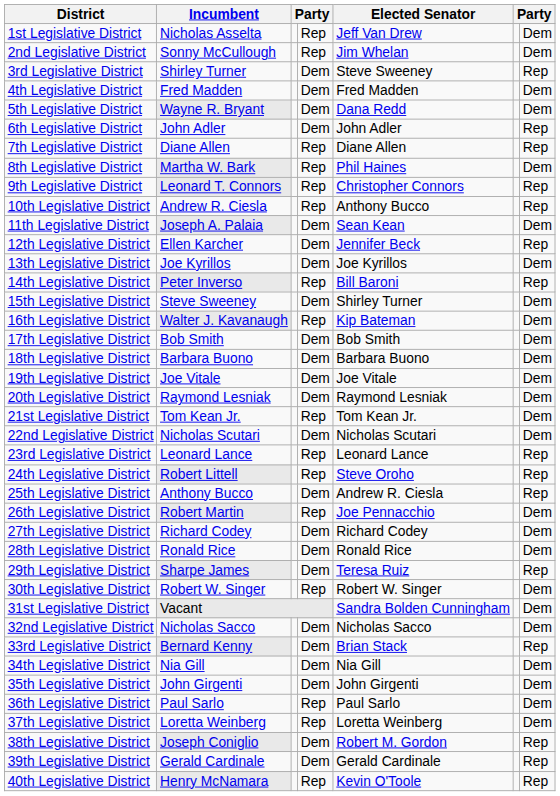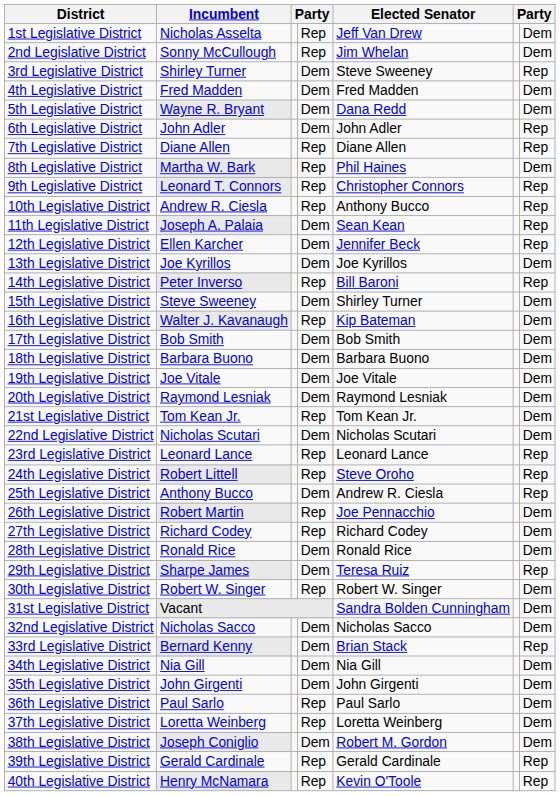(537, 225) Dem -> (535, 225) Rep
(315, 531) Dem -> (313, 531) Rep
(535, 742) Rep -> (537, 742) Dem
(315, 761) Dem -> (313, 761) Rep
